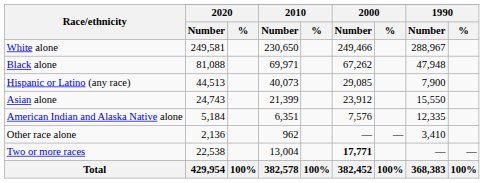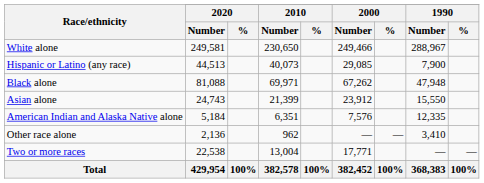rows swapped: (32, 65) <-> (69, 82)
(358, 152) bold -> (358, 152) normal
